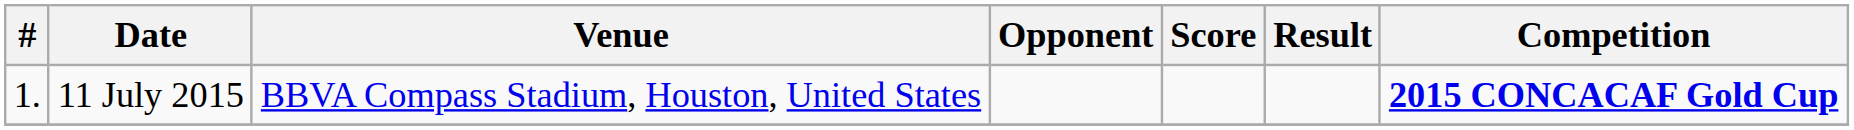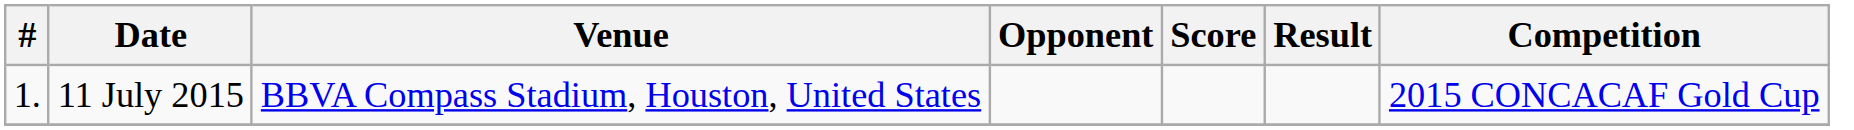(1614, 94) bold -> (1604, 94) normal
